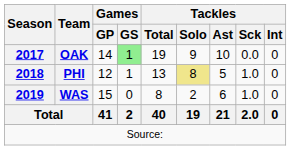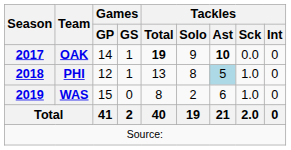(129, 54) lightgreen background -> (129, 54) no background
(159, 54) normal -> (159, 54) bold
(223, 54) normal -> (223, 54) bold
(193, 74) khaki background -> (193, 74) no background
(223, 74) no background -> (223, 74) lightblue background
